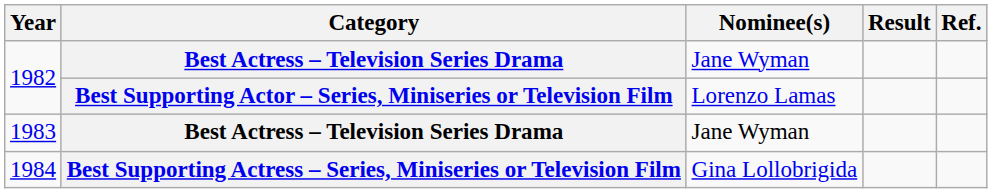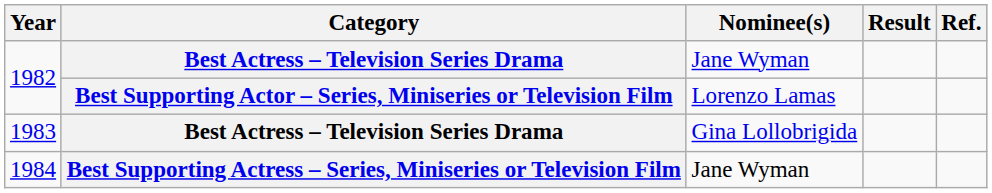(750, 132) Jane Wyman -> (774, 132) Gina Lollobrigida
(774, 168) Gina Lollobrigida -> (750, 168) Jane Wyman
